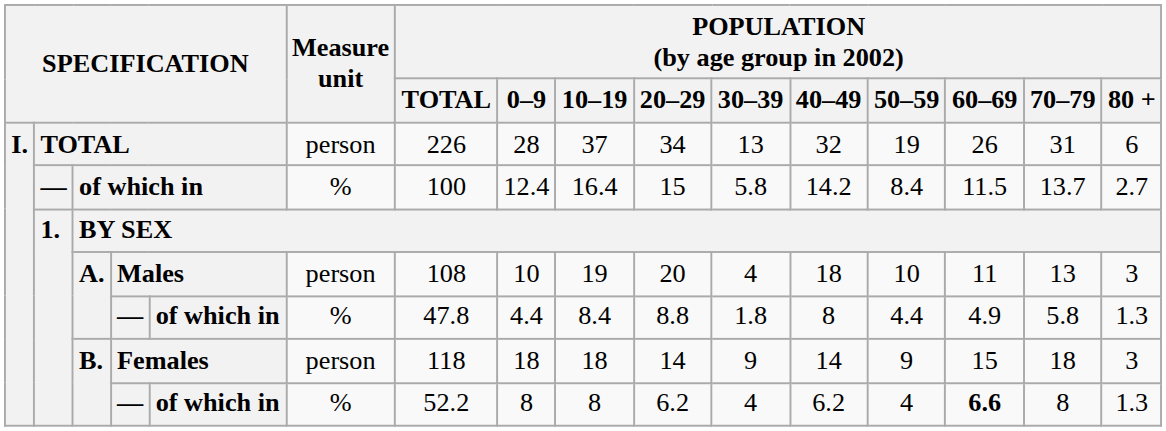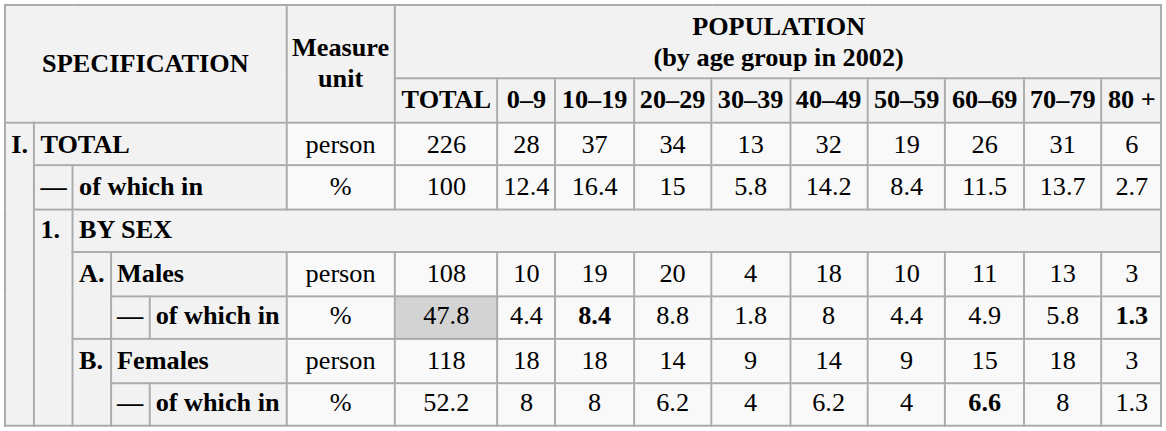(446, 316) no background -> (446, 316) lightgrey background
(595, 316) normal -> (595, 316) bold
(1132, 316) normal -> (1132, 316) bold
